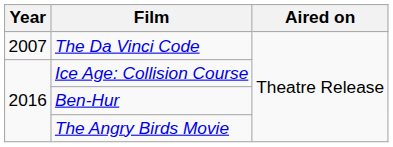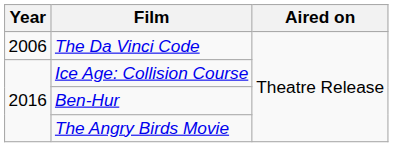(28, 45) 2007 -> (28, 45) 2006
